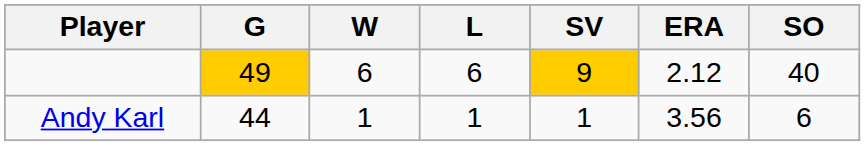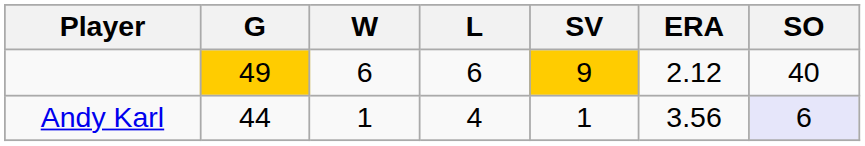(474, 117) 1 -> (474, 117) 4
(804, 117) no background -> (804, 117) lavender background
